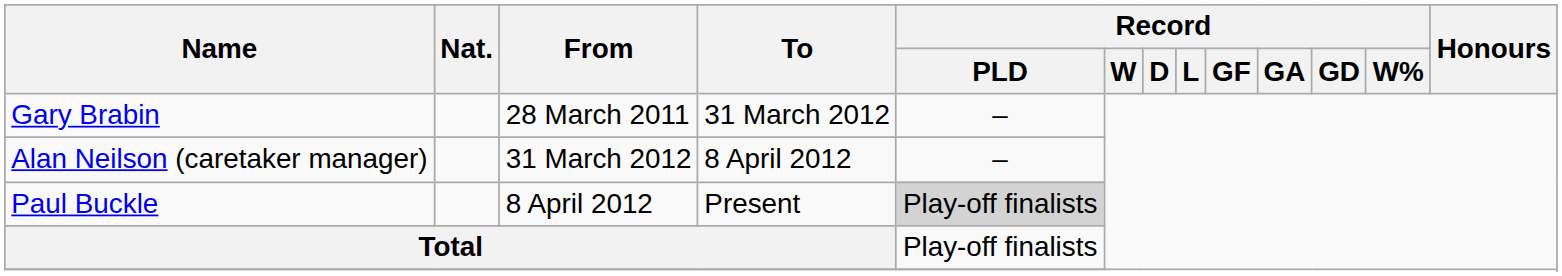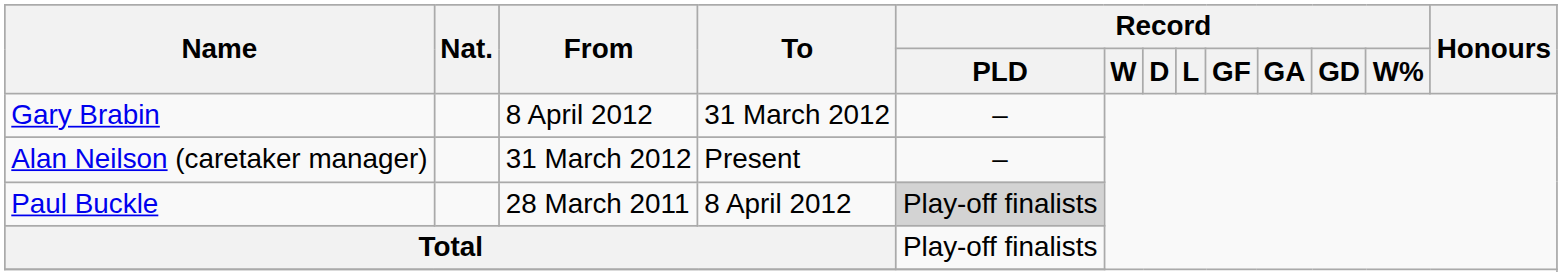(598, 114) 28 March 2011 -> (579, 114) 8 April 2012
(778, 159) 8 April 2012 -> (752, 159) Present
(579, 203) 8 April 2012 -> (598, 203) 28 March 2011
(752, 203) Present -> (778, 203) 8 April 2012
